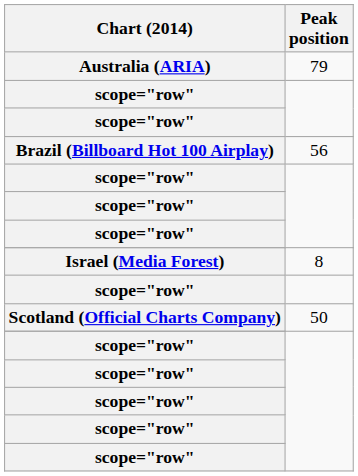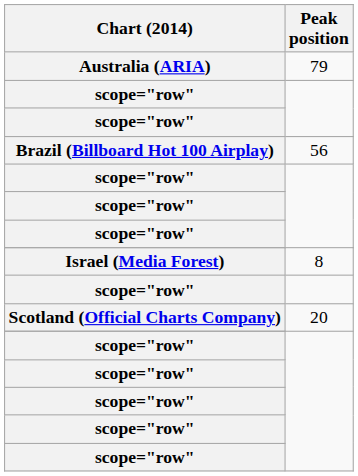(319, 317) 50 -> (319, 317) 20
